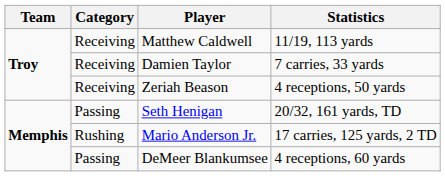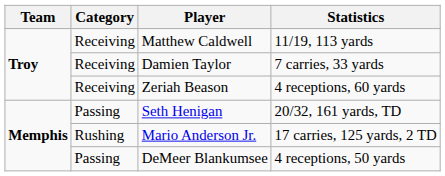(340, 87) 4 receptions, 50 yards -> (340, 87) 4 receptions, 60 yards
(340, 158) 4 receptions, 60 yards -> (340, 158) 4 receptions, 50 yards
